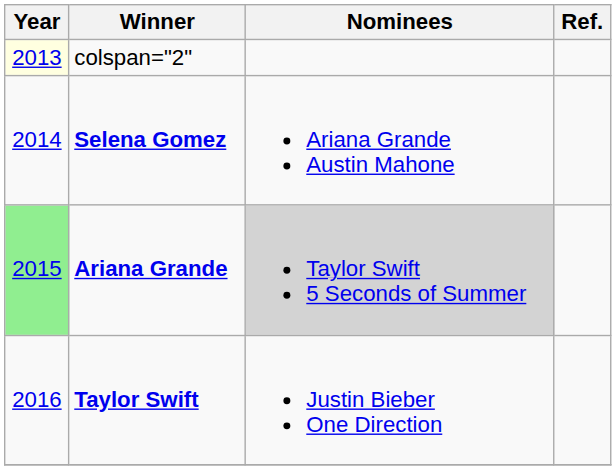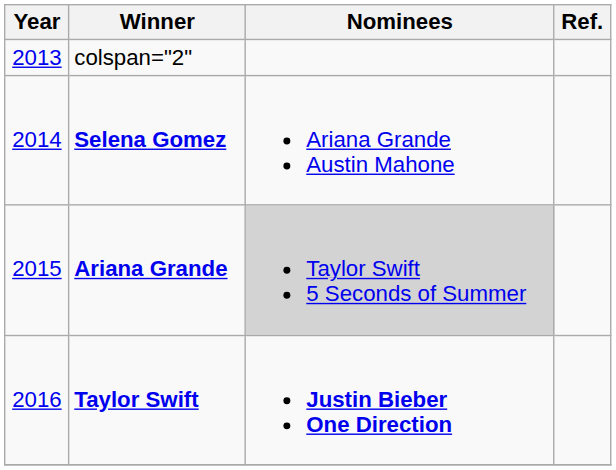(37, 57) lightyellow background -> (37, 57) no background
(37, 269) lightgreen background -> (37, 269) no background
(400, 412) normal -> (400, 412) bold
